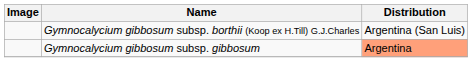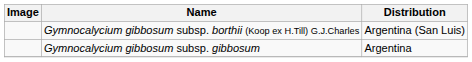(388, 48) lightsalmon background -> (388, 48) no background
